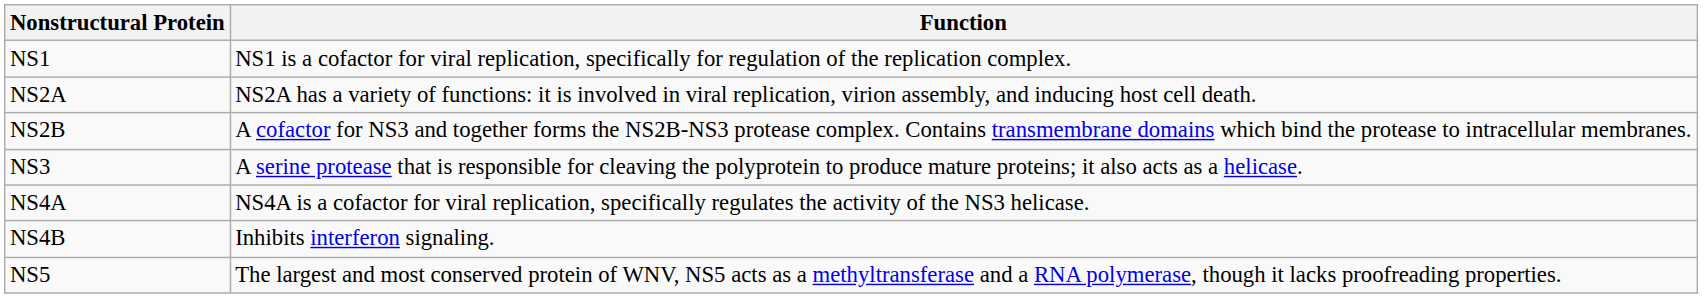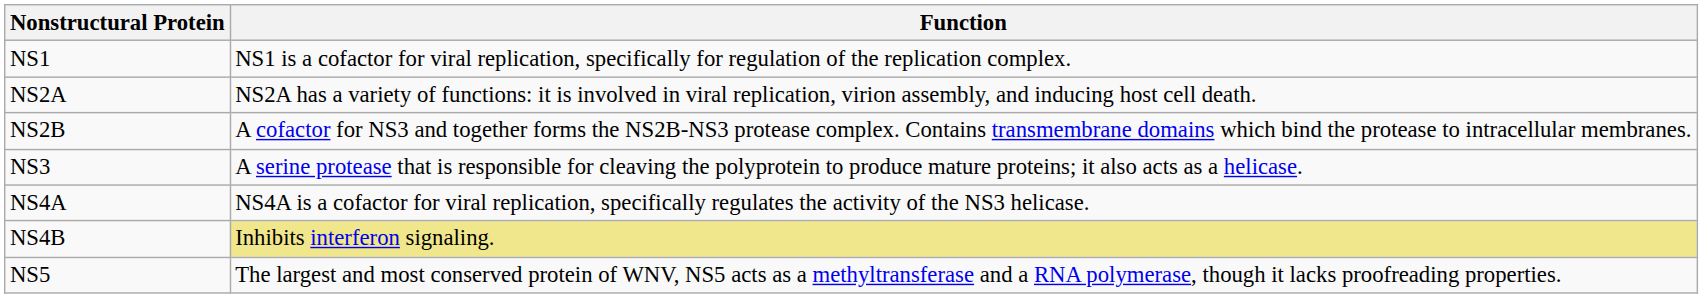(365, 238) no background -> (365, 238) khaki background
